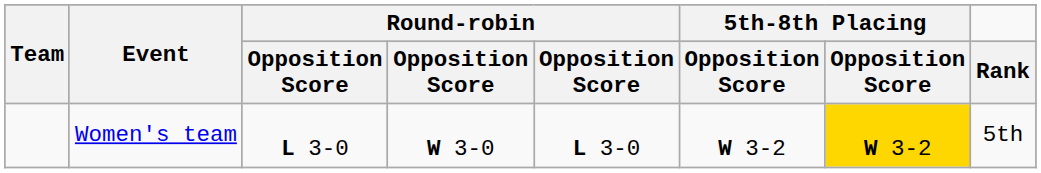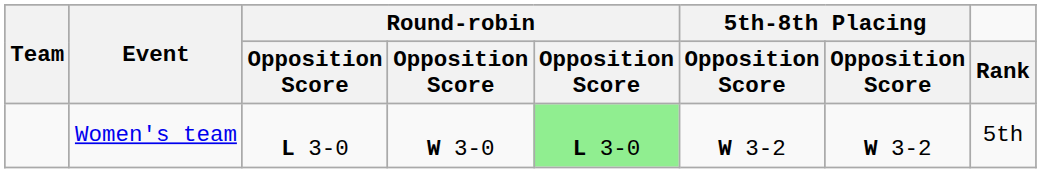(606, 148) no background -> (606, 148) lightgreen background
(898, 148) gold background -> (898, 148) no background
